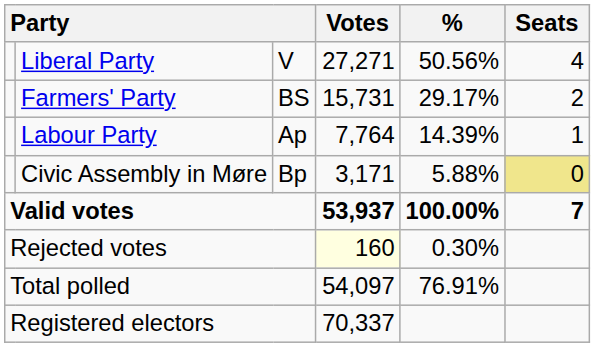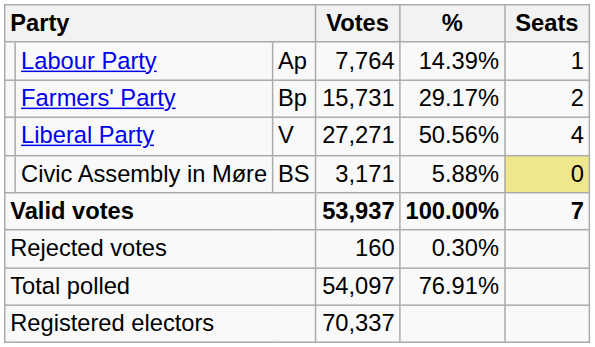rows swapped: (88, 60) <-> (89, 135)
(294, 98) BS -> (293, 98) Bp
(293, 173) Bp -> (294, 173) BS
(375, 248) lightyellow background -> (375, 248) no background
